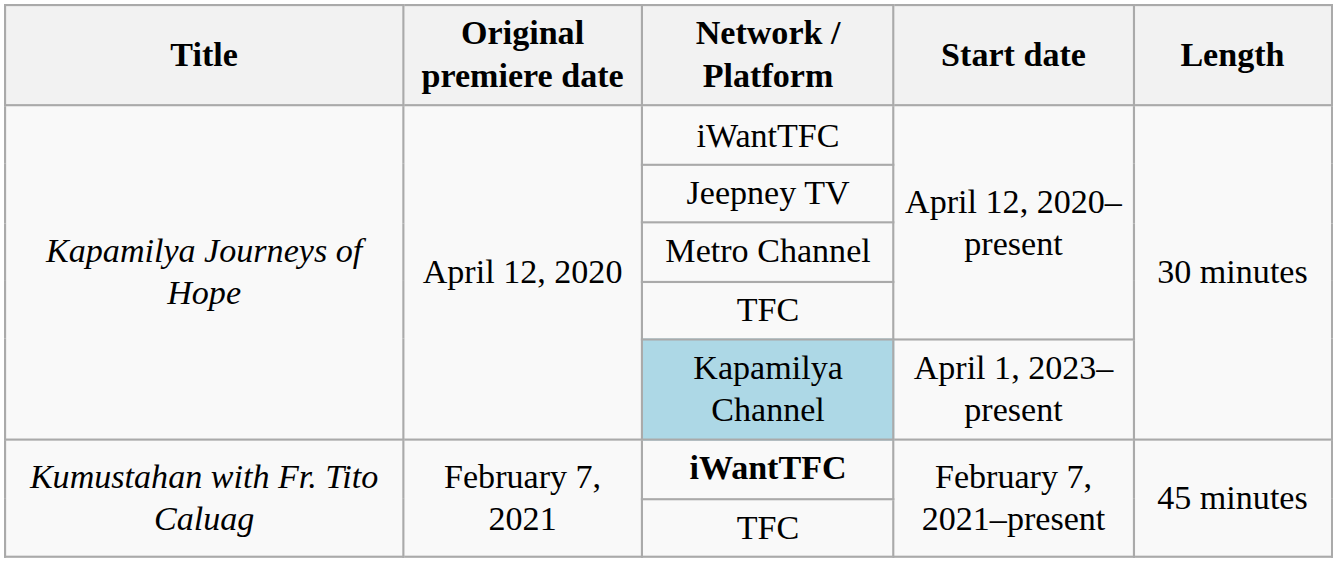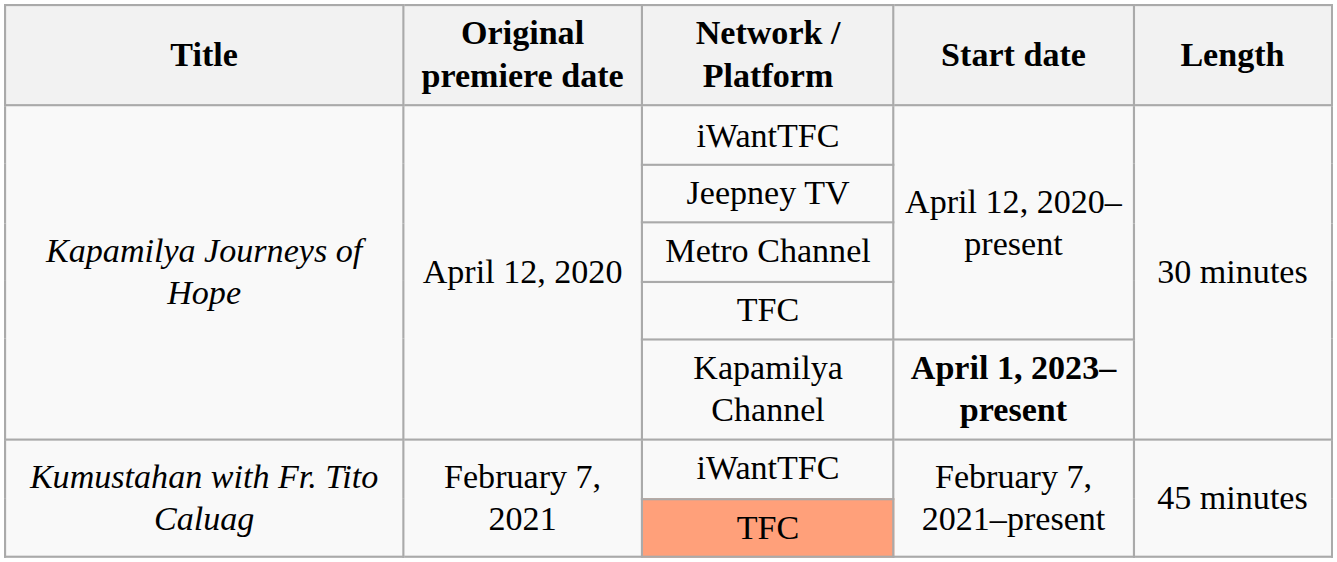(768, 389) lightblue background -> (768, 389) no background
(1014, 389) normal -> (1014, 389) bold
(768, 468) bold -> (768, 468) normal
(768, 527) no background -> (768, 527) lightsalmon background
